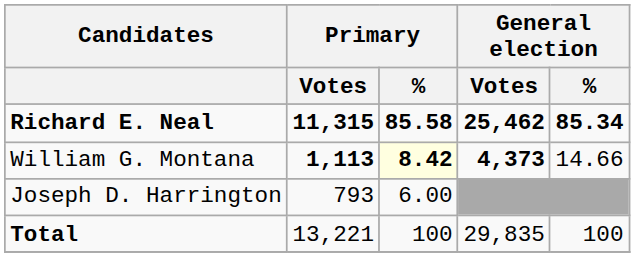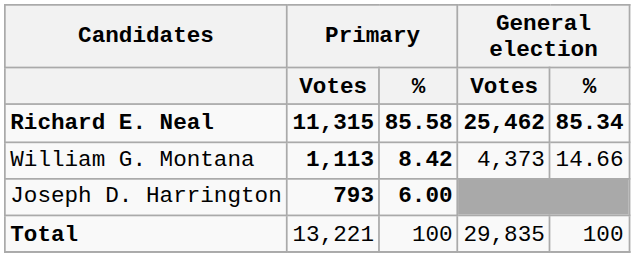(425, 160) lightyellow background -> (425, 160) no background
(511, 160) bold -> (511, 160) normal
(354, 197) normal -> (354, 197) bold
(425, 197) normal -> (425, 197) bold
